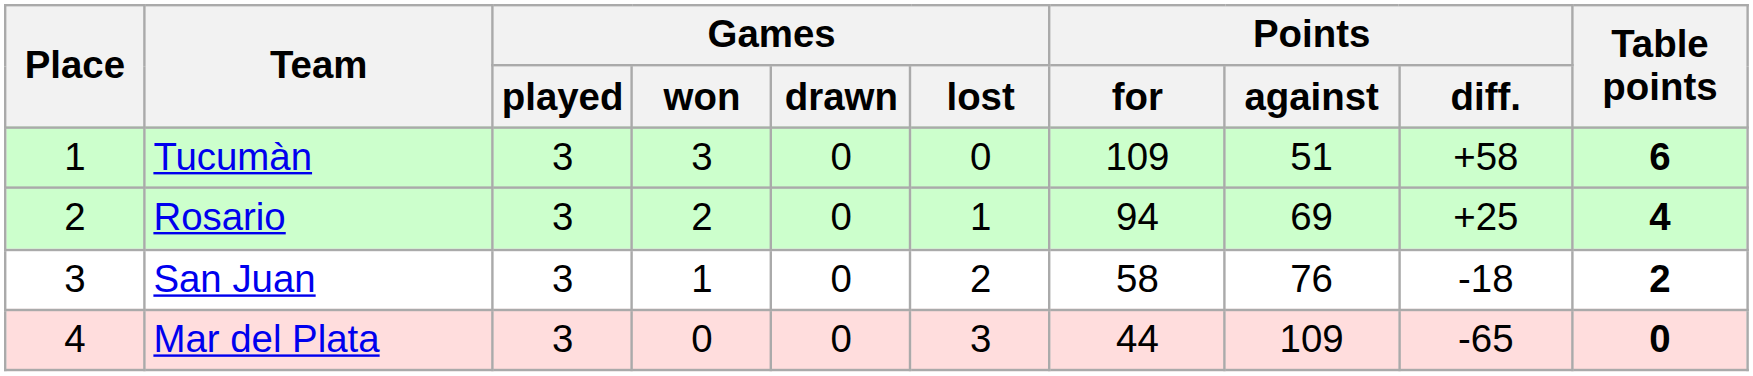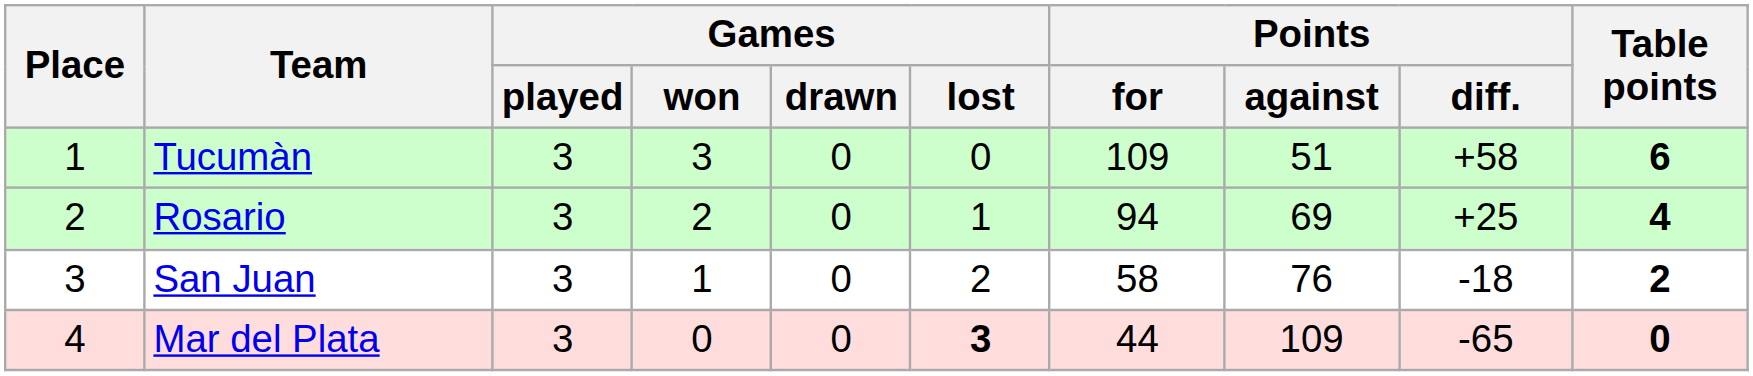(981, 339) normal -> (981, 339) bold
